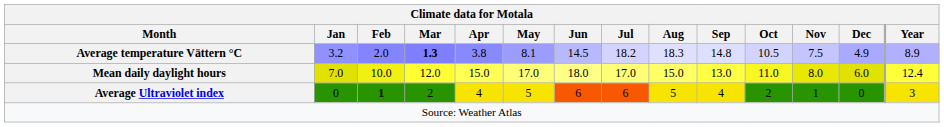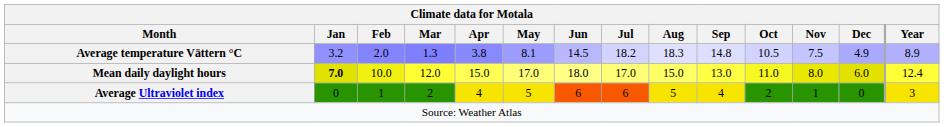(430, 53) bold -> (430, 53) normal
(336, 73) normal -> (336, 73) bold
(381, 93) bold -> (381, 93) normal
